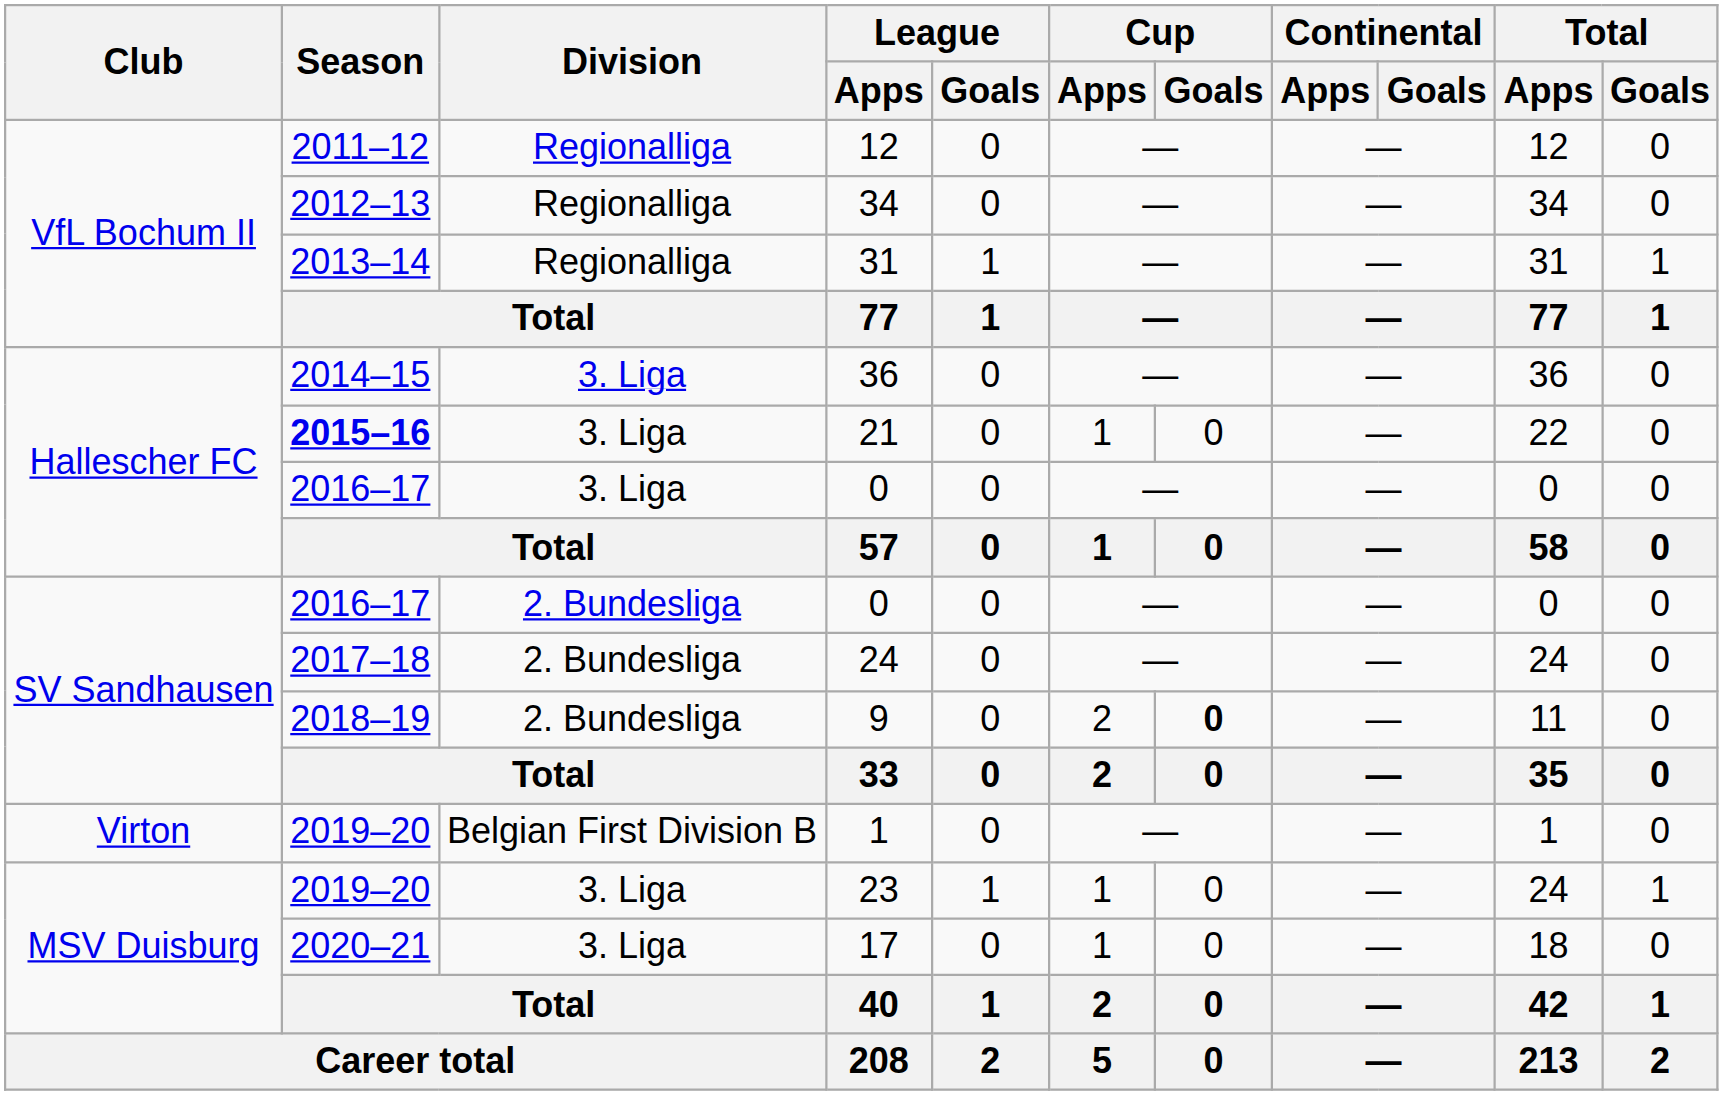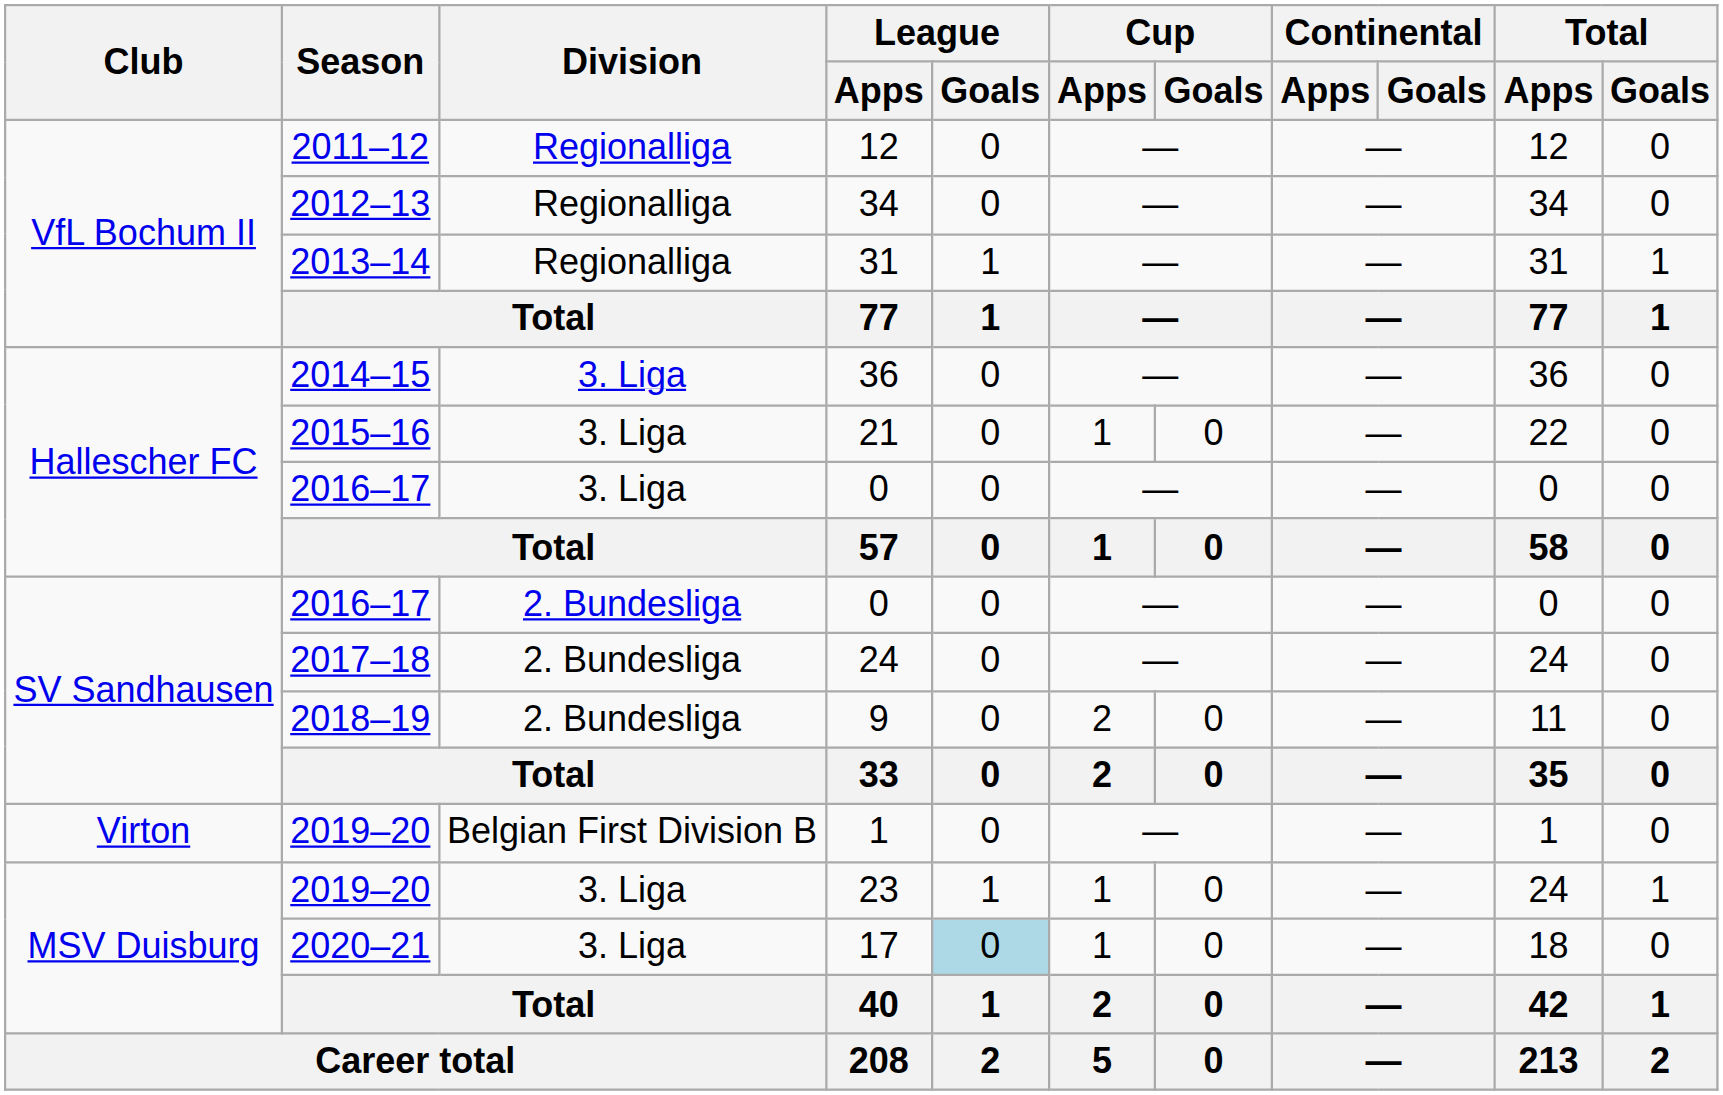(360, 432) bold -> (360, 432) normal
(1214, 718) bold -> (1214, 718) normal
(990, 946) no background -> (990, 946) lightblue background
